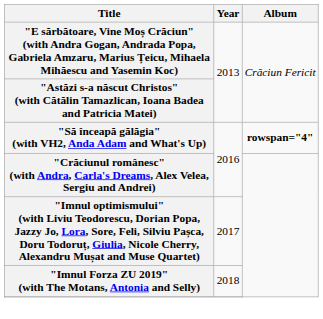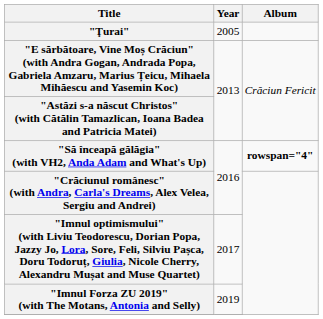+ row: (109, 31)
(228, 281) 2018 -> (228, 299) 2019
